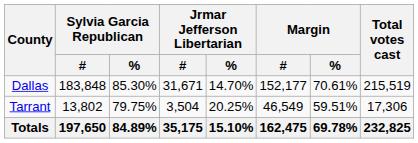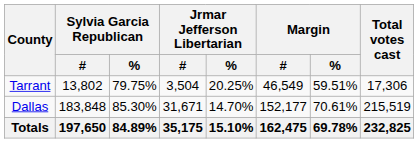rows swapped: (30, 86) <-> (30, 106)
